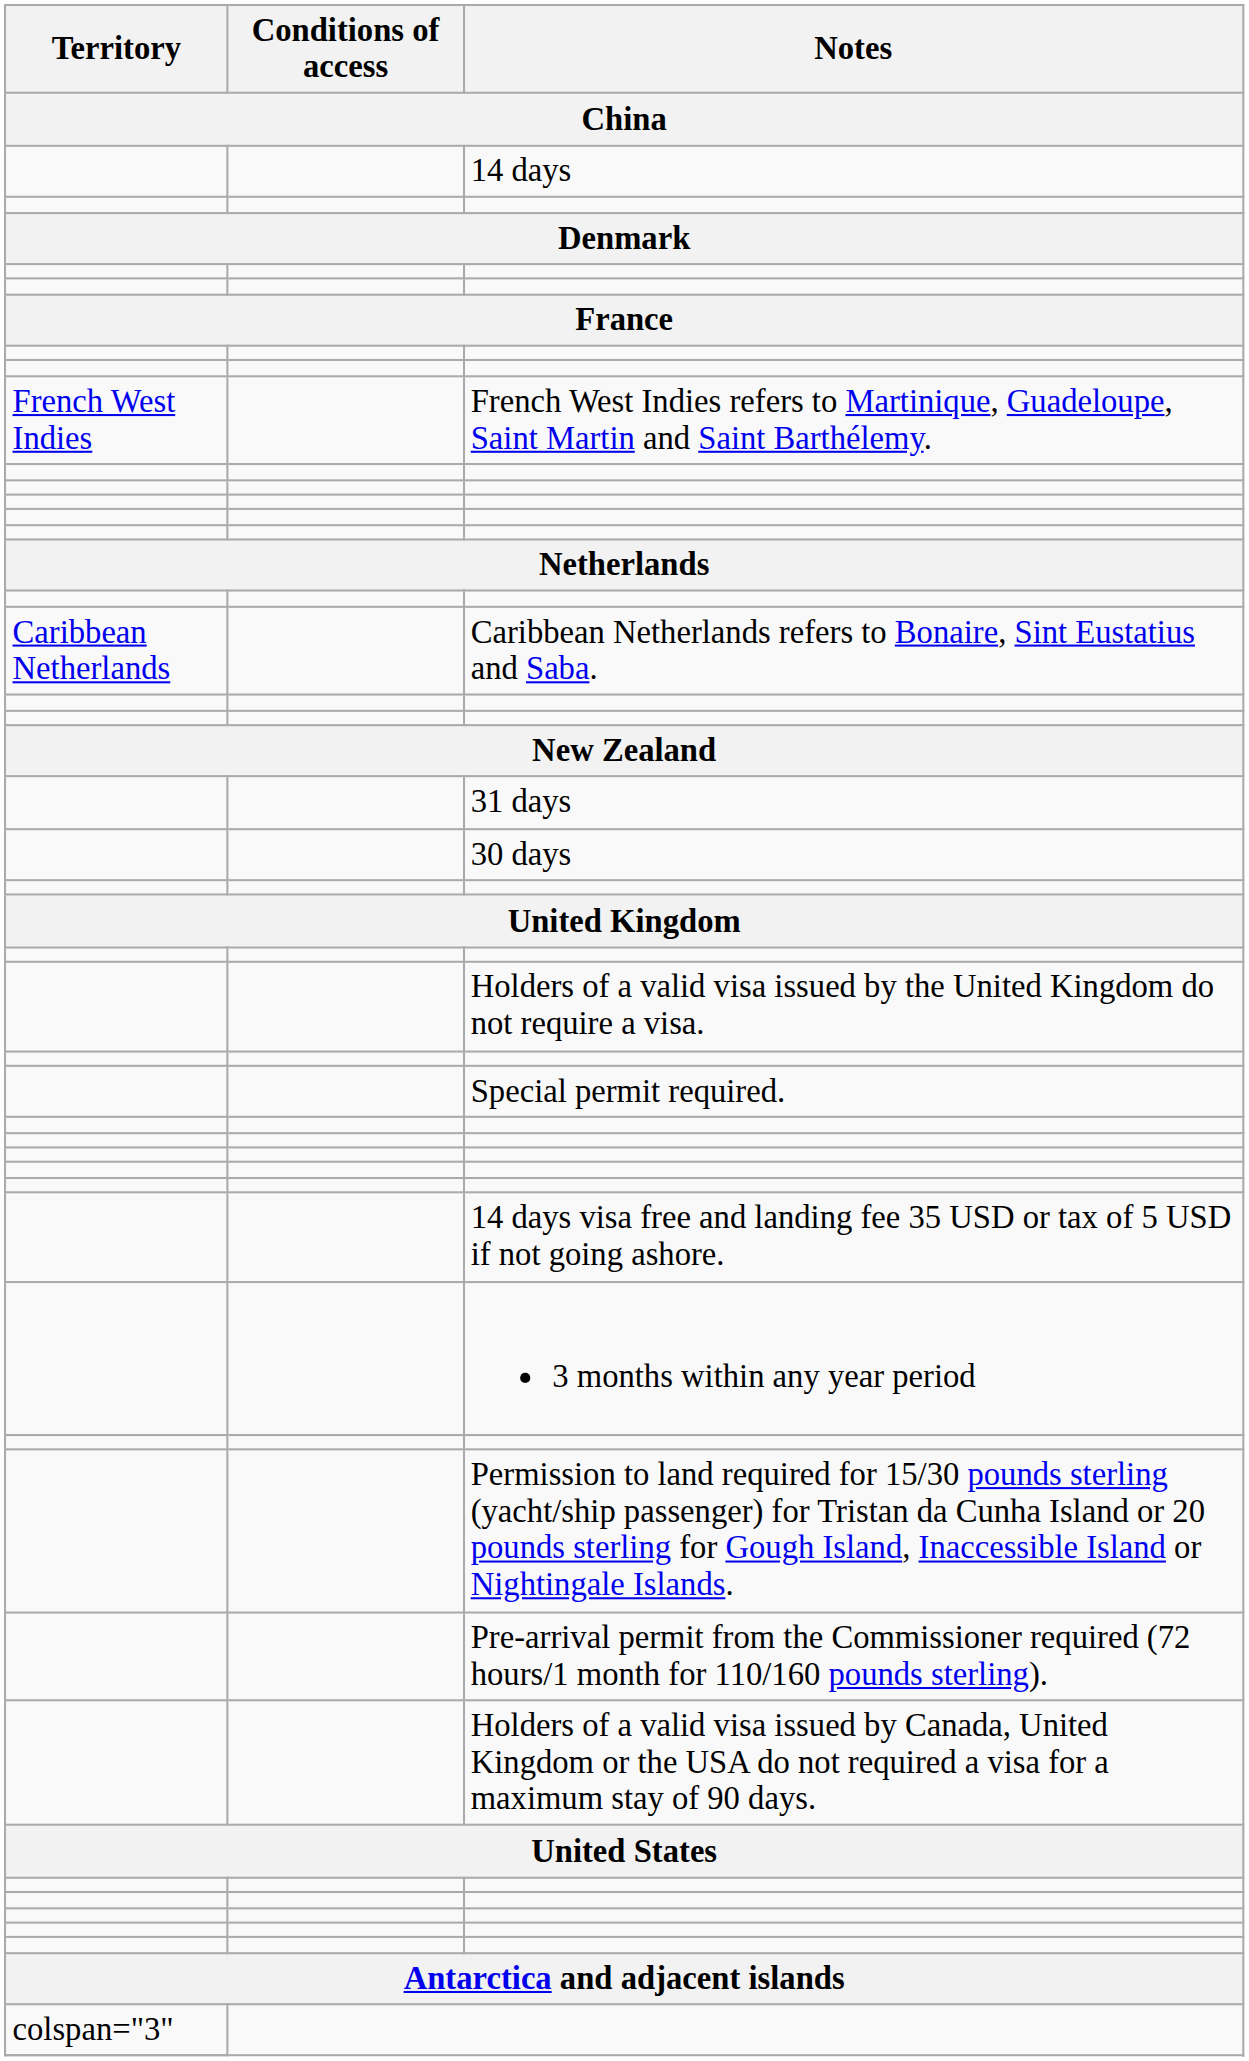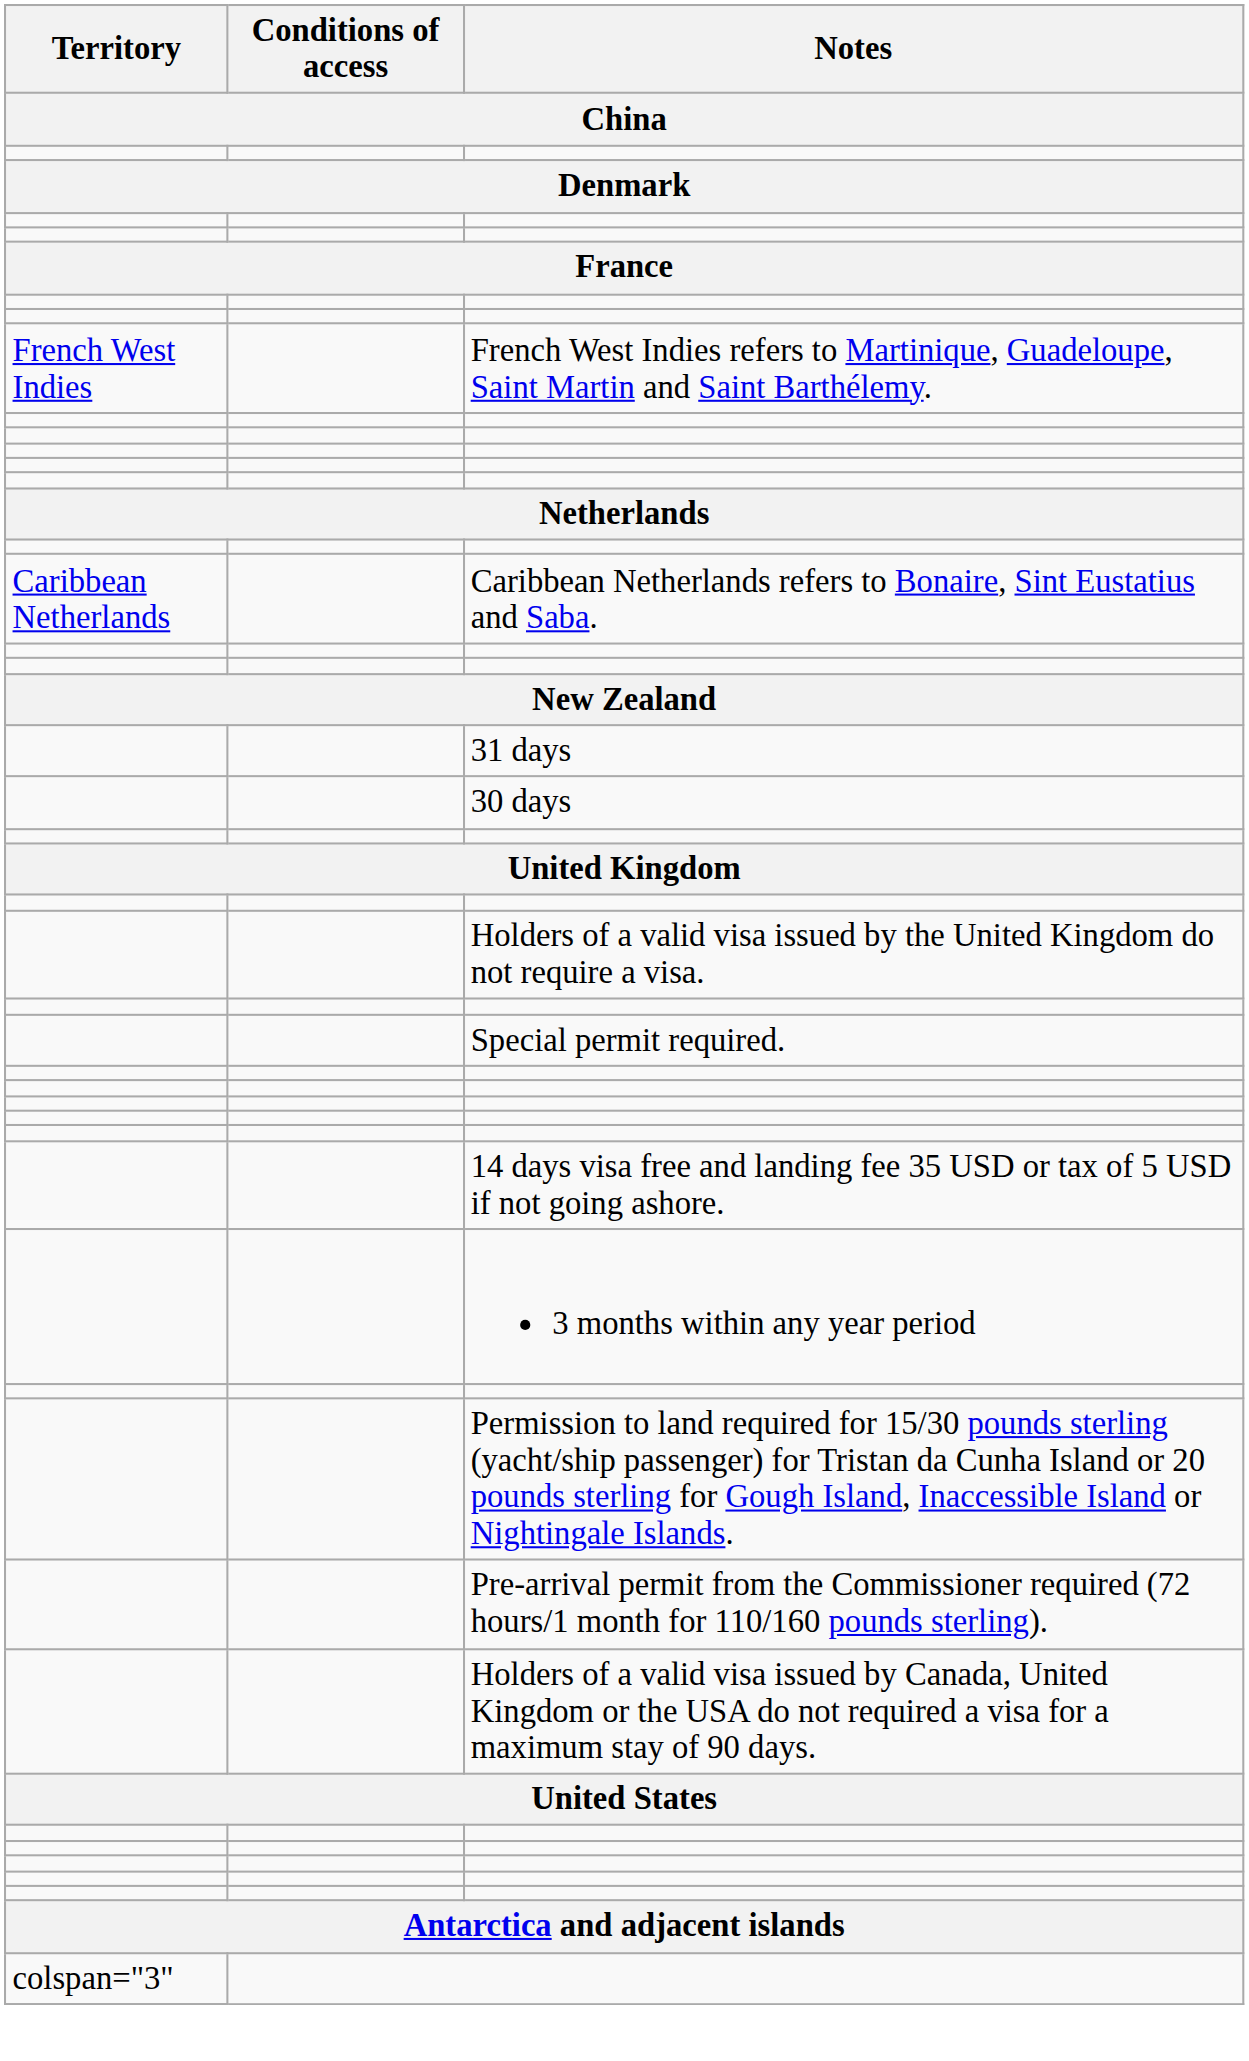- row: (116, 171)
